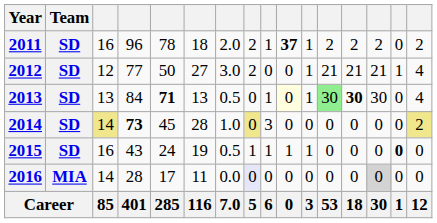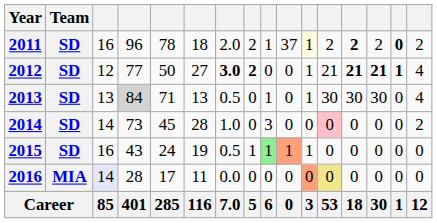(289, 44) bold -> (289, 44) normal
(309, 44) no background -> (309, 44) lightyellow background
(354, 44) normal -> (354, 44) bold
(399, 44) normal -> (399, 44) bold
(230, 71) normal -> (230, 71) bold
(252, 71) normal -> (252, 71) bold
(354, 71) normal -> (354, 71) bold
(379, 71) normal -> (379, 71) bold
(399, 71) normal -> (399, 71) bold
(134, 97) no background -> (134, 97) lightgrey background
(167, 97) bold -> (167, 97) normal
(289, 97) lightyellow background -> (289, 97) no background
(330, 97) lightgreen background -> (330, 97) no background
(354, 97) bold -> (354, 97) normal
(105, 124) khaki background -> (105, 124) no background
(134, 124) bold -> (134, 124) normal
(252, 124) khaki background -> (252, 124) no background
(330, 124) no background -> (330, 124) pink background
(419, 124) khaki background -> (419, 124) no background
(269, 151) no background -> (269, 151) lightgreen background
(289, 151) no background -> (289, 151) lightsalmon background
(399, 151) bold -> (399, 151) normal
(105, 177) no background -> (105, 177) lavender background
(252, 177) lavender background -> (252, 177) no background
(309, 177) no background -> (309, 177) lightsalmon background
(330, 177) no background -> (330, 177) khaki background
(379, 177) lightgrey background -> (379, 177) no background
